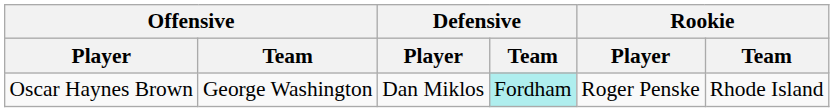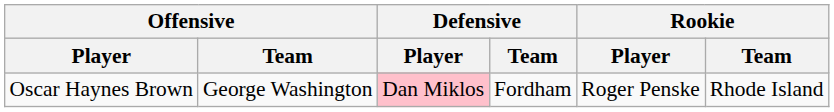(433, 89) no background -> (433, 89) pink background
(533, 89) paleturquoise background -> (533, 89) no background
